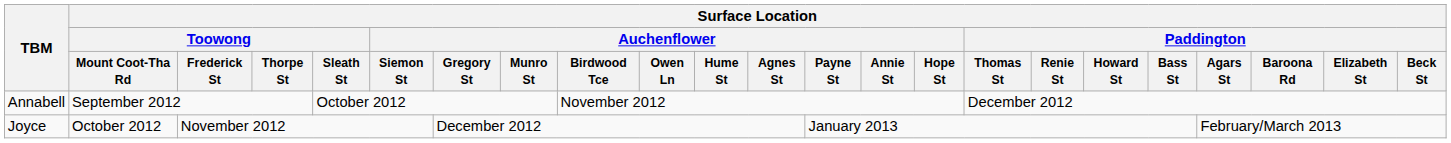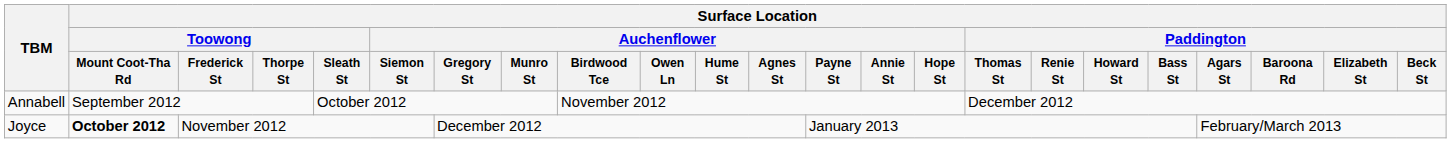(117, 126) normal -> (119, 126) bold
